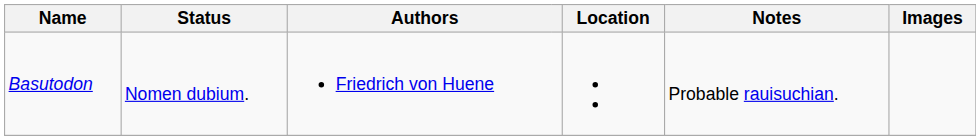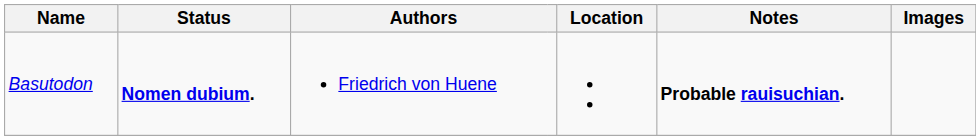(187, 93) normal -> (188, 93) bold
(754, 93) normal -> (752, 93) bold
